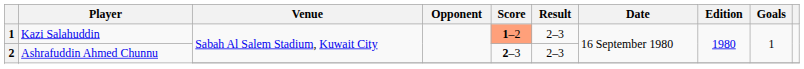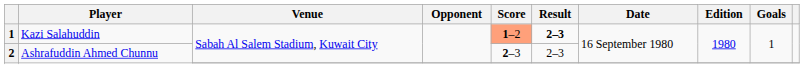(555, 34) normal -> (555, 34) bold
